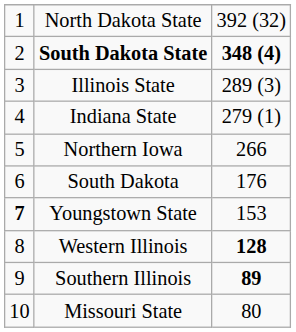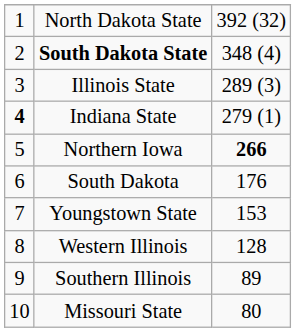(251, 52) bold -> (251, 52) normal
(19, 117) normal -> (19, 117) bold
(251, 149) normal -> (251, 149) bold
(19, 213) bold -> (19, 213) normal
(251, 246) bold -> (251, 246) normal
(251, 278) bold -> (251, 278) normal
